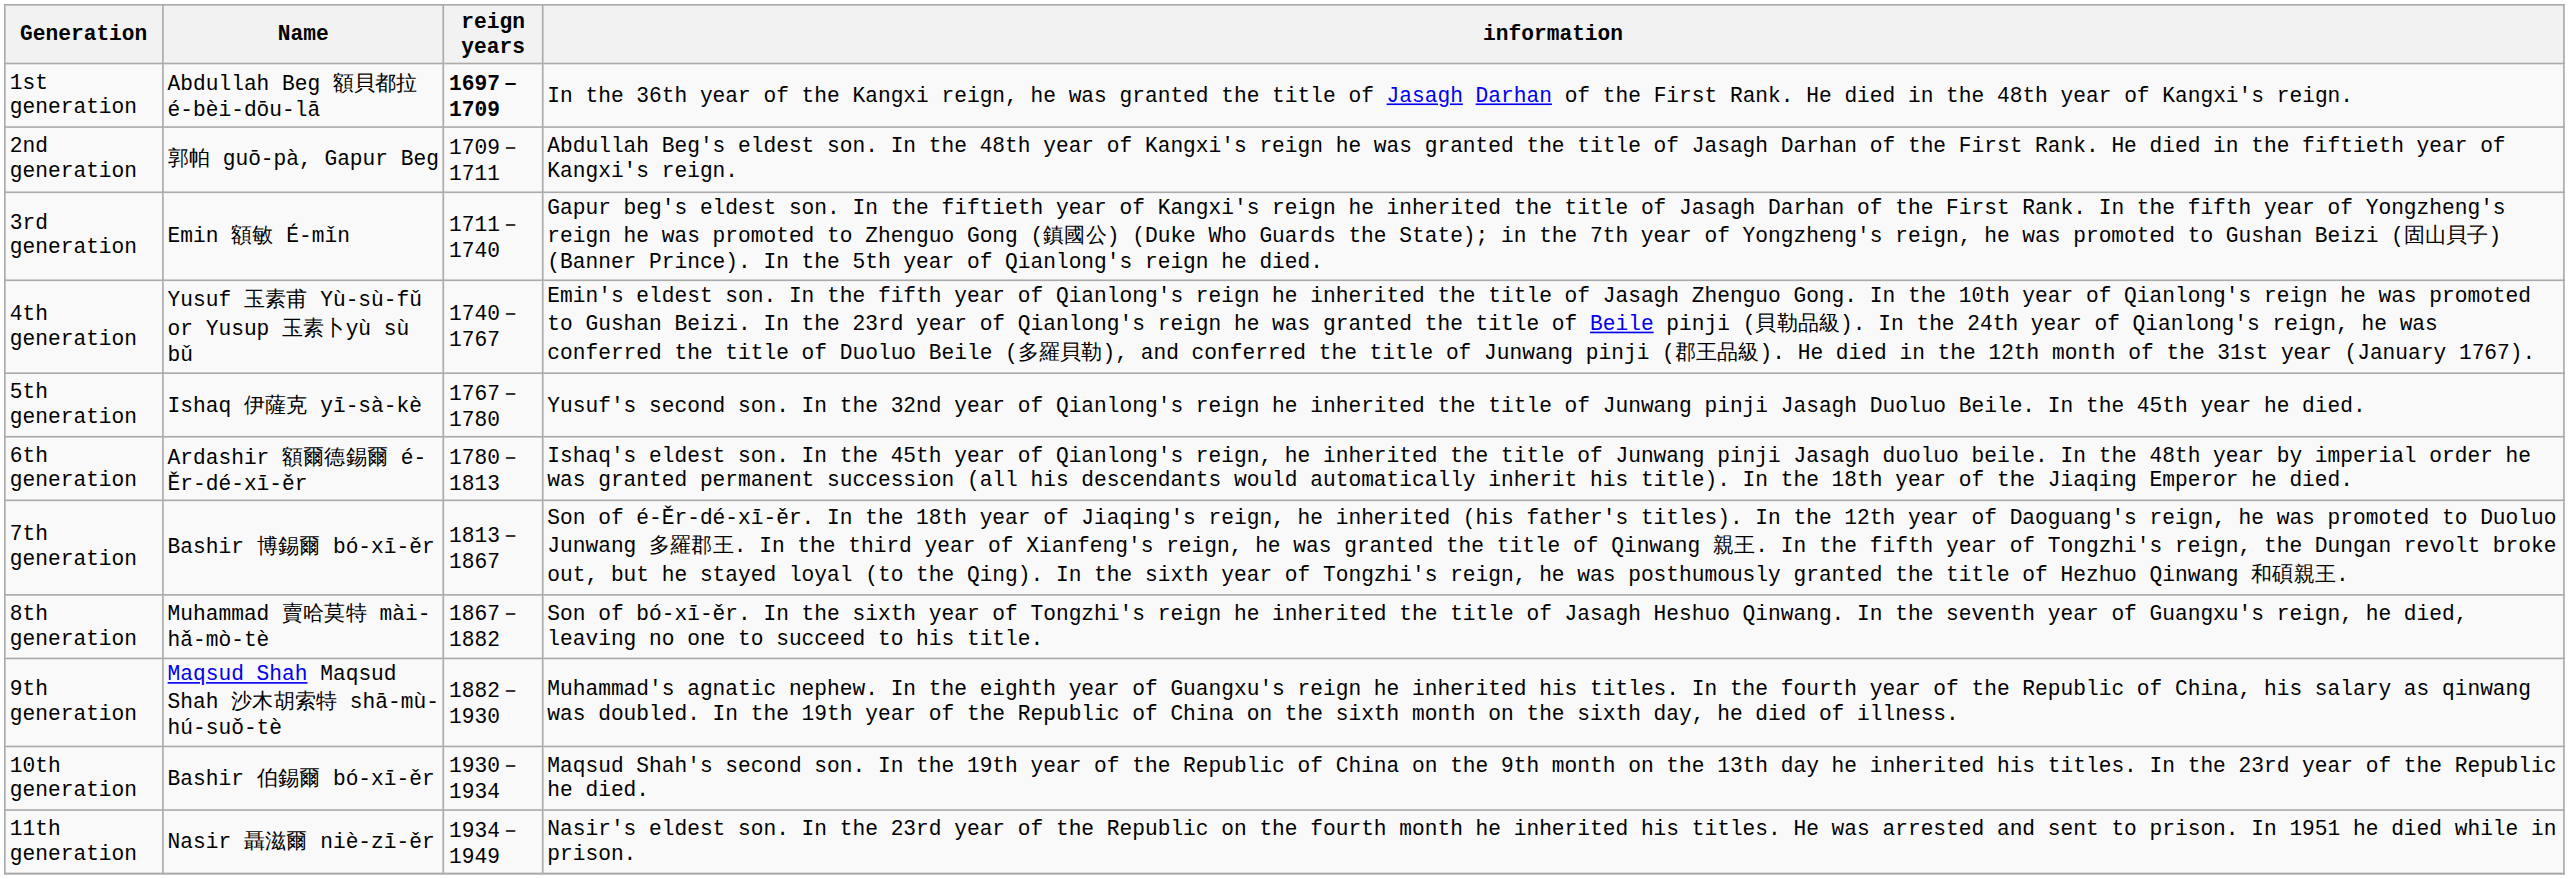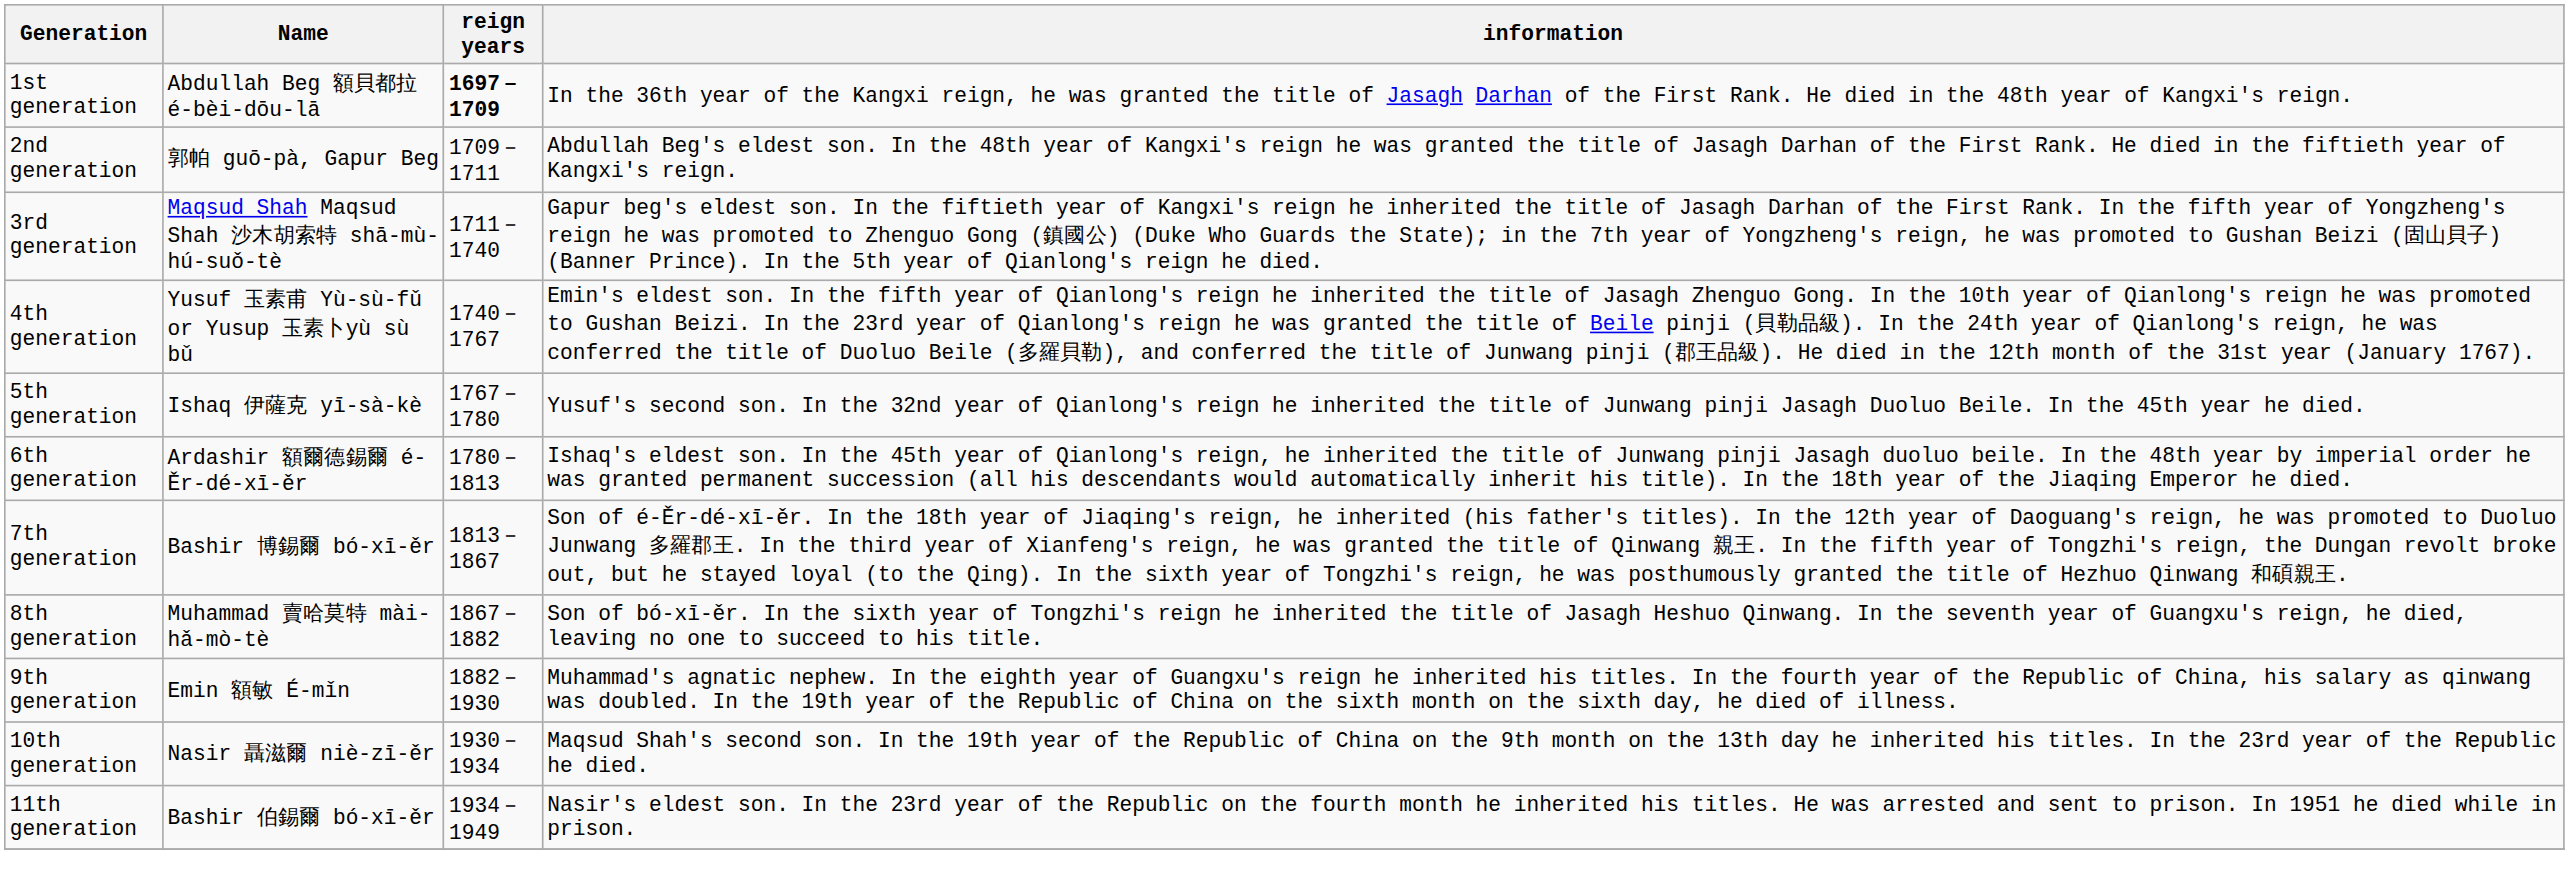(259, 237) Emin 額敏 É-mǐn -> (303, 236) Maqsud Shah Maqsud Shah 沙木胡索特 shā-mù-hú-suǒ-tè
(303, 702) Maqsud Shah Maqsud Shah 沙木胡索特 shā-mù-hú-suǒ-tè -> (259, 691) Emin 額敏 É-mǐn
(301, 779) Bashir 伯錫爾 bó-xī-ěr -> (301, 755) Nasir 聶滋爾 niè-zī-ěr
(301, 843) Nasir 聶滋爾 niè-zī-ěr -> (301, 818) Bashir 伯錫爾 bó-xī-ěr
